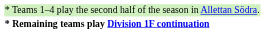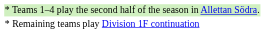(107, 23) bold -> (102, 23) normal
